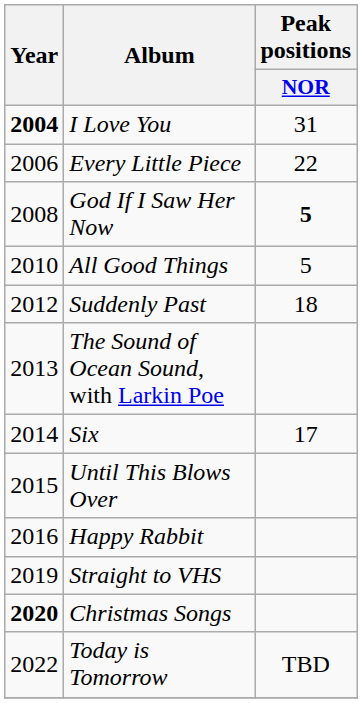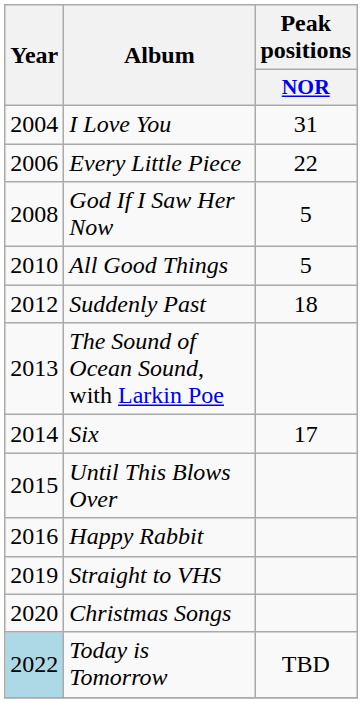(34, 124) bold -> (34, 124) normal
(306, 213) bold -> (306, 213) normal
(34, 612) bold -> (34, 612) normal
(34, 664) no background -> (34, 664) lightblue background
